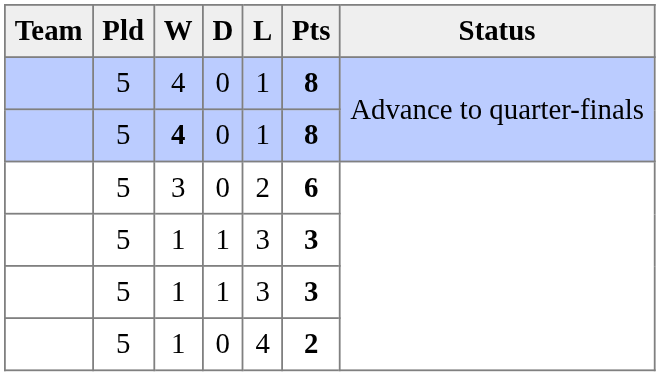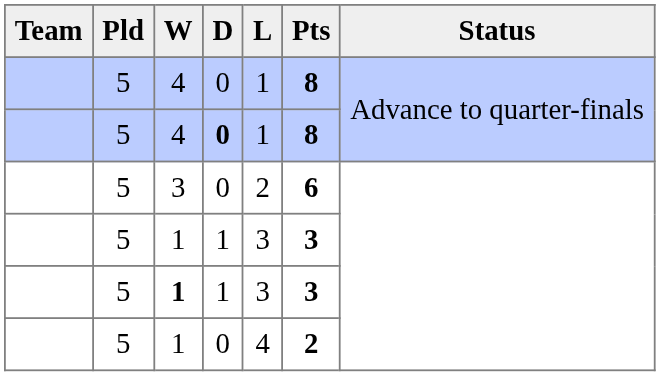(178, 134) bold -> (178, 134) normal
(223, 134) normal -> (223, 134) bold
(178, 291) normal -> (178, 291) bold
